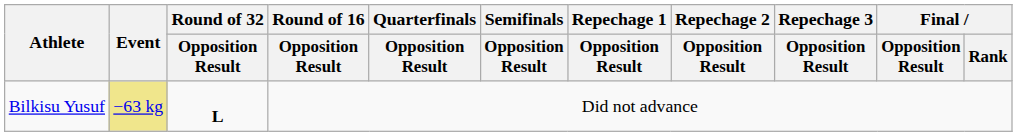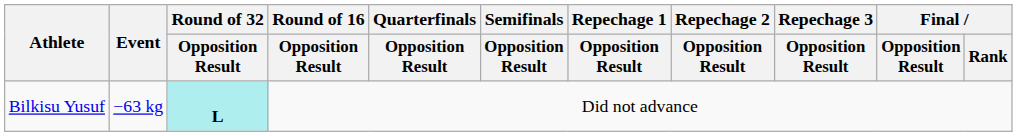(138, 106) khaki background -> (138, 106) no background
(218, 116) no background -> (218, 116) paleturquoise background
